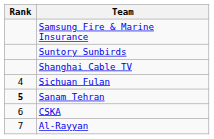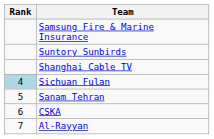(21, 82) no background -> (21, 82) lightblue background
(21, 96) bold -> (21, 96) normal
